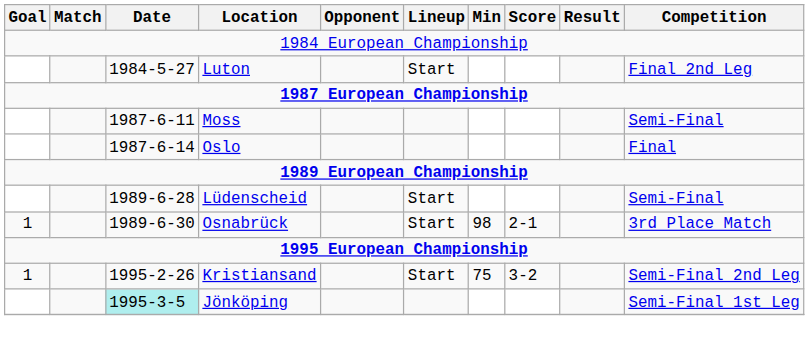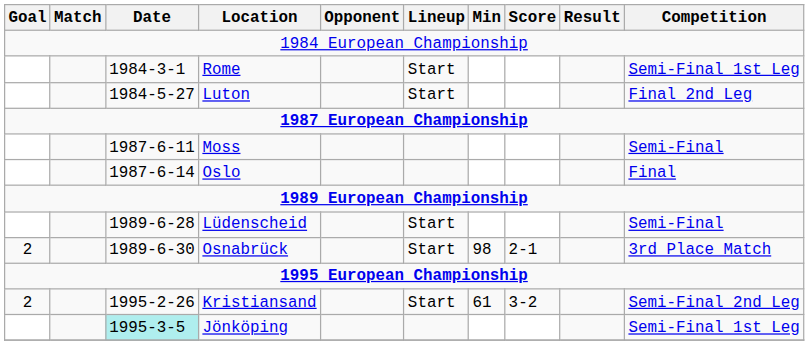+ row: (221, 69)
(27, 224) 1 -> (27, 250) 2
(27, 276) 1 -> (27, 302) 2
(482, 276) 75 -> (482, 302) 61
